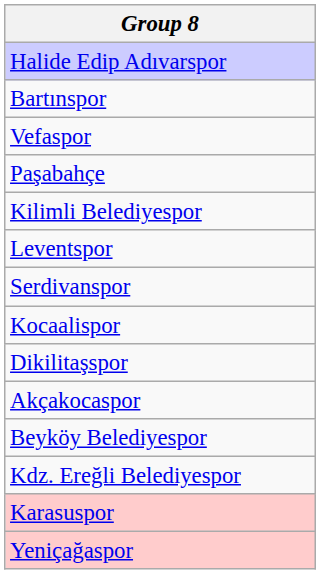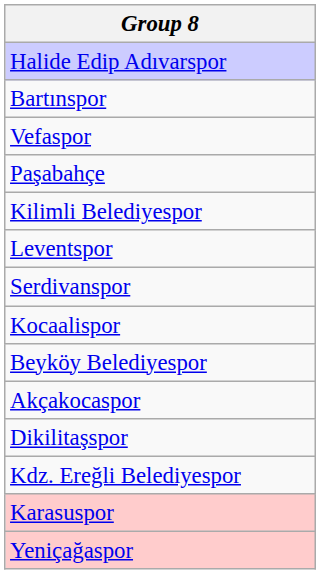(69, 361) Dikilitaşspor -> (108, 361) Beyköy Belediyespor
(108, 437) Beyköy Belediyespor -> (69, 437) Dikilitaşspor
